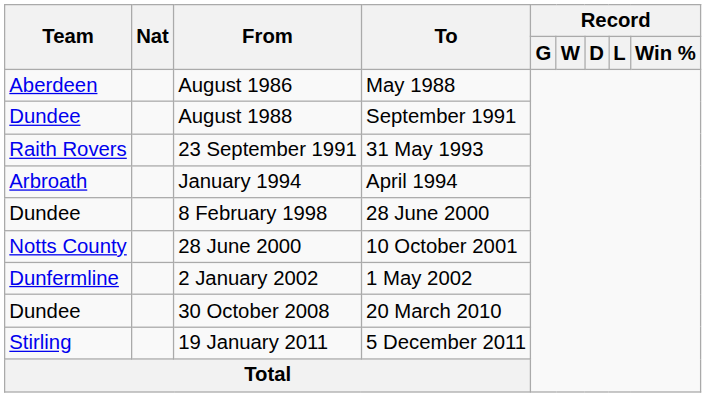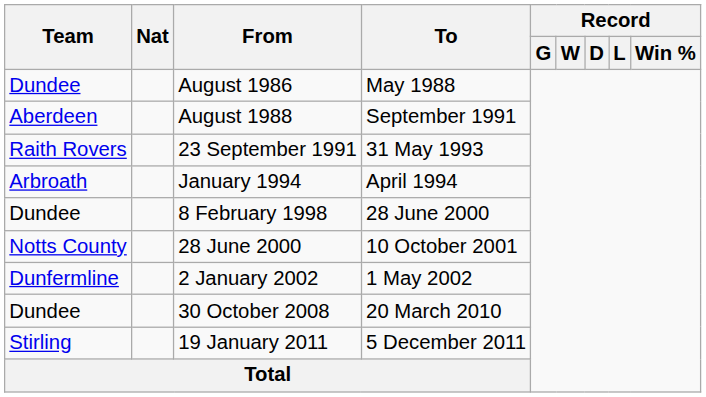(53, 85) Aberdeen -> (45, 85) Dundee
(45, 117) Dundee -> (53, 117) Aberdeen
